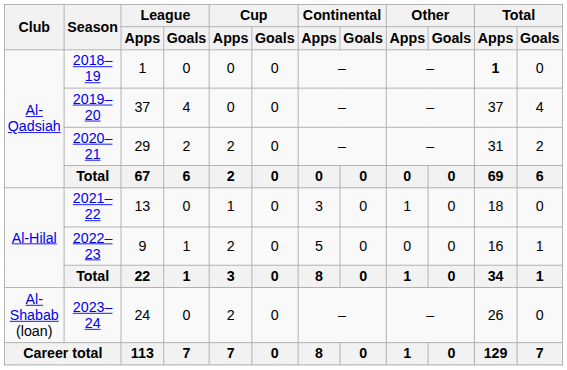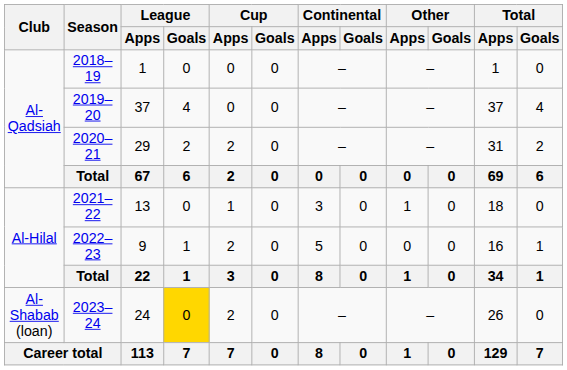(496, 68) bold -> (496, 68) normal
(187, 315) no background -> (187, 315) gold background
